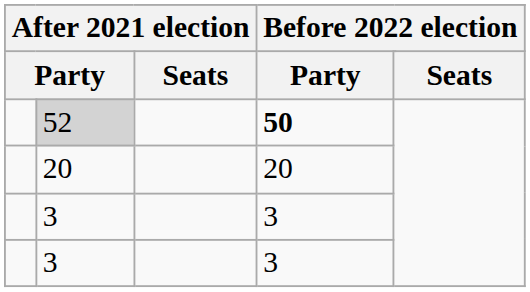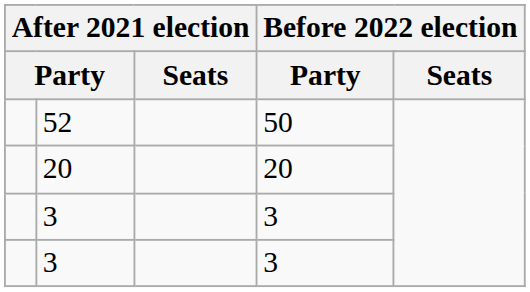(58, 121) lightgrey background -> (58, 121) no background
(278, 121) bold -> (278, 121) normal
